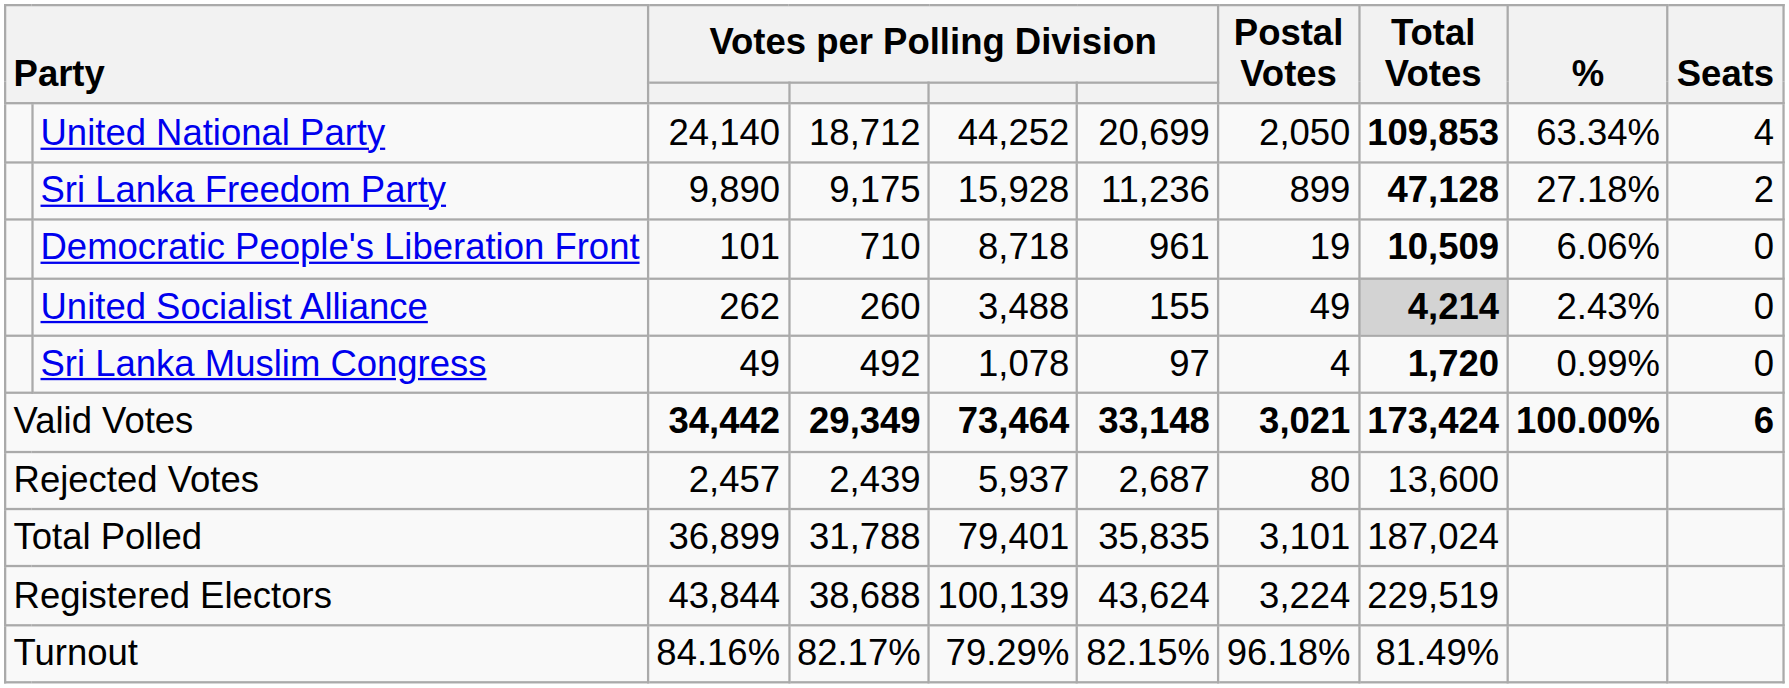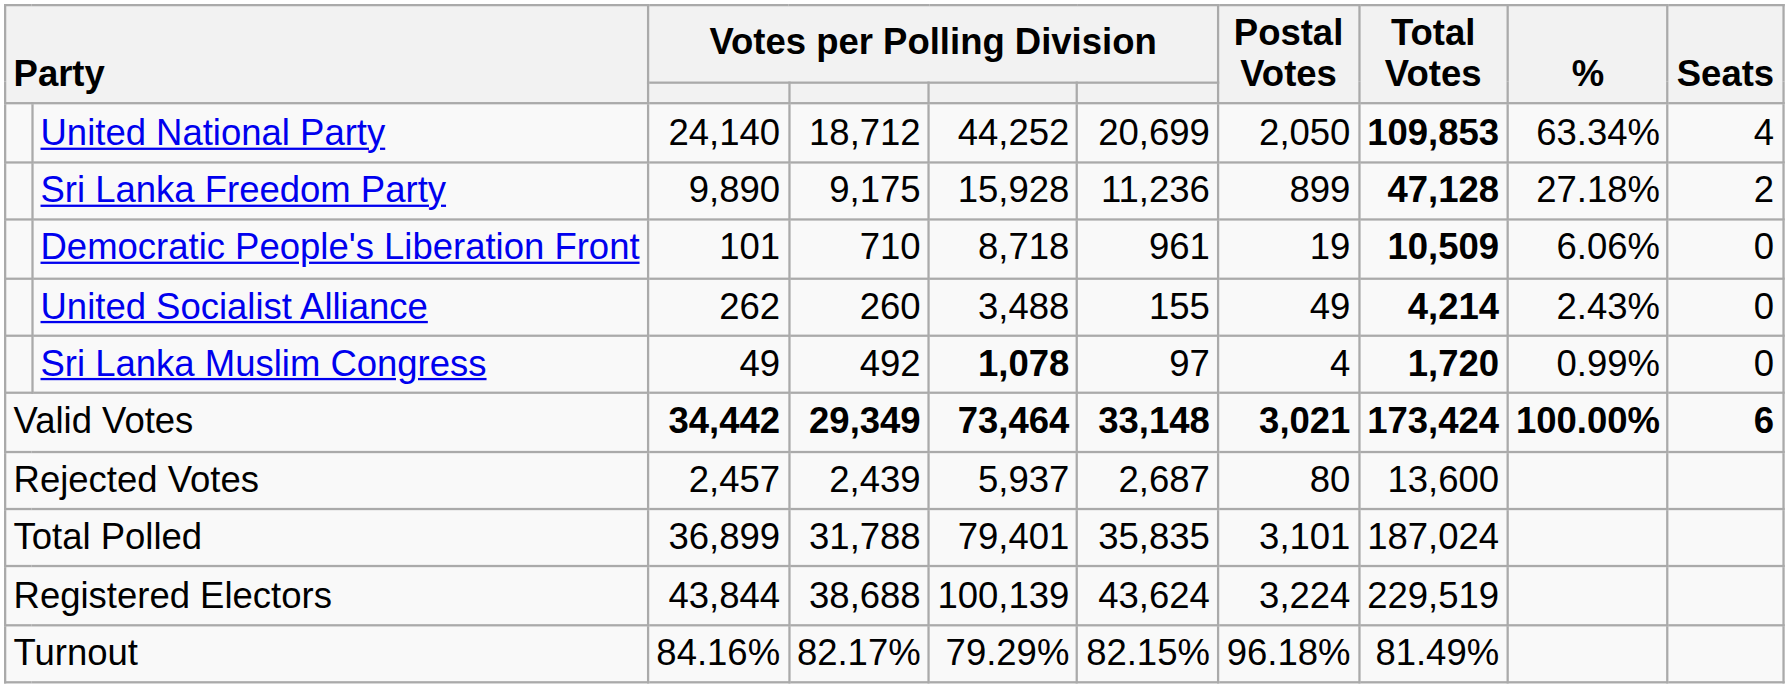(1453, 305) lightgrey background -> (1453, 305) no background
(1024, 363) normal -> (1024, 363) bold
